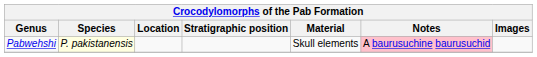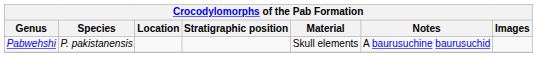(97, 44) lightyellow background -> (97, 44) no background
(427, 44) pink background -> (427, 44) no background
